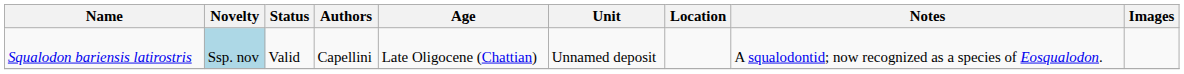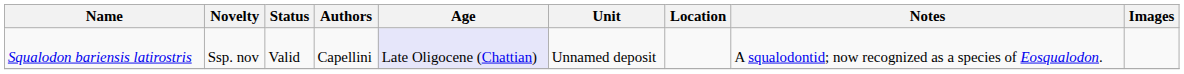(233, 56) lightblue background -> (233, 56) no background
(459, 56) no background -> (459, 56) lavender background
